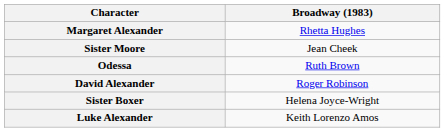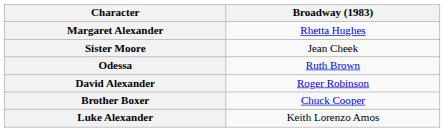- row: (115, 100)
+ row: (115, 100)
